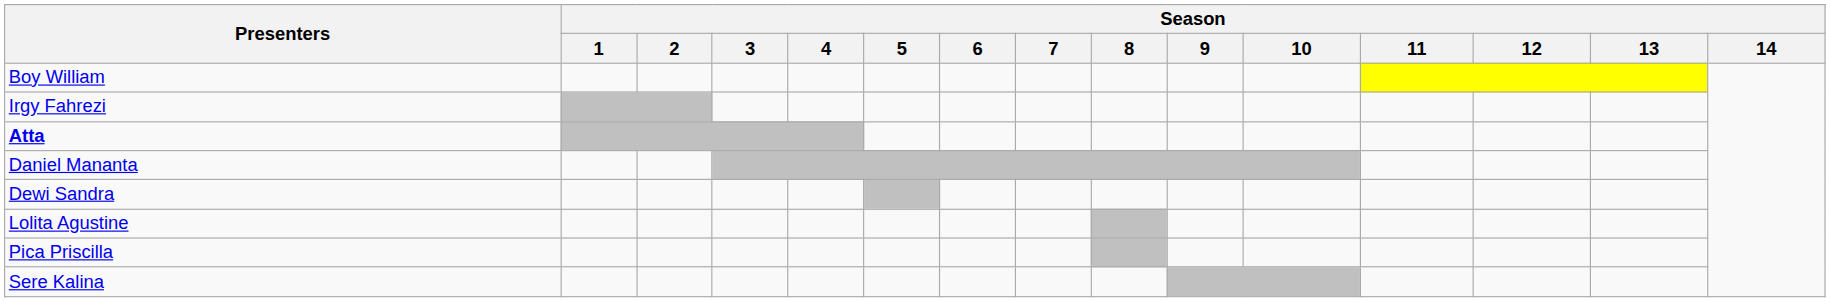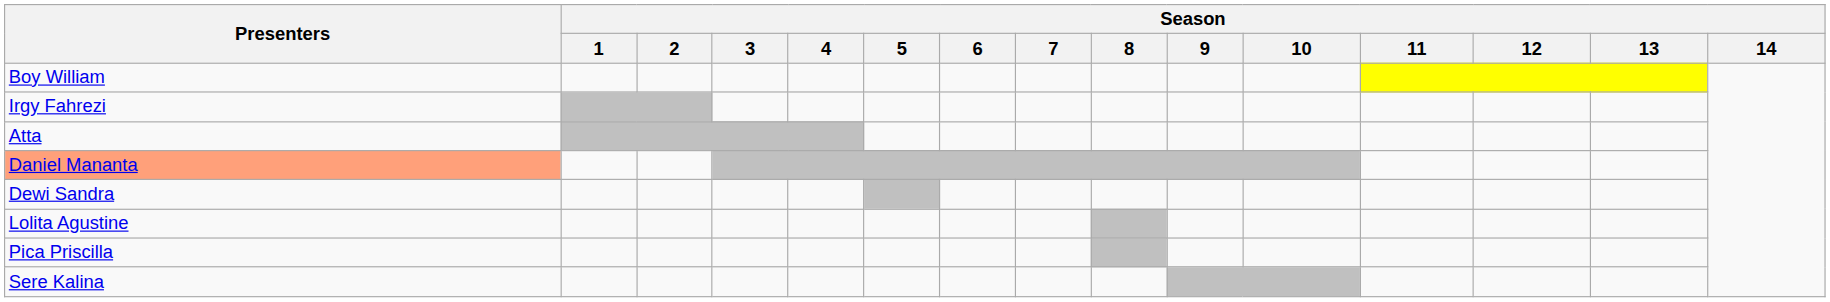(27, 135) bold -> (25, 135) normal
(73, 164) no background -> (73, 164) lightsalmon background
